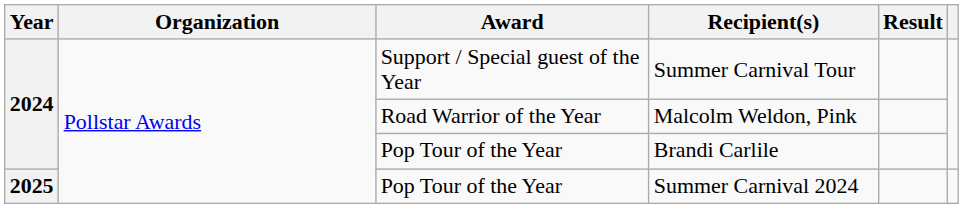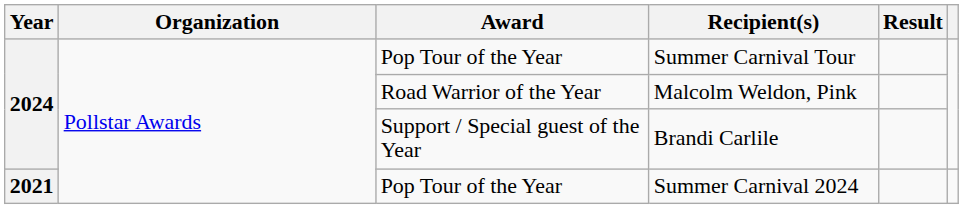(510, 68) Support / Special guest of the Year -> (471, 56) Pop Tour of the Year
(471, 150) Pop Tour of the Year -> (510, 138) Support / Special guest of the Year
(32, 185) 2025 -> (32, 185) 2021
